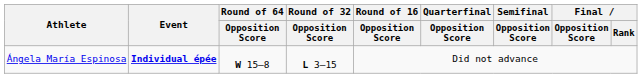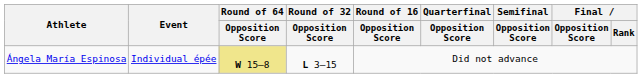(174, 59) bold -> (174, 59) normal
(252, 65) no background -> (252, 65) khaki background
